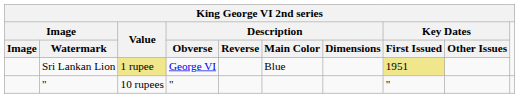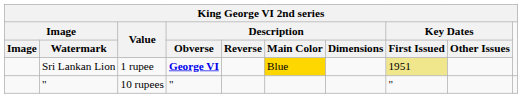(137, 66) khaki background -> (137, 66) no background
(193, 66) normal -> (194, 66) bold
(275, 66) no background -> (278, 66) gold background
